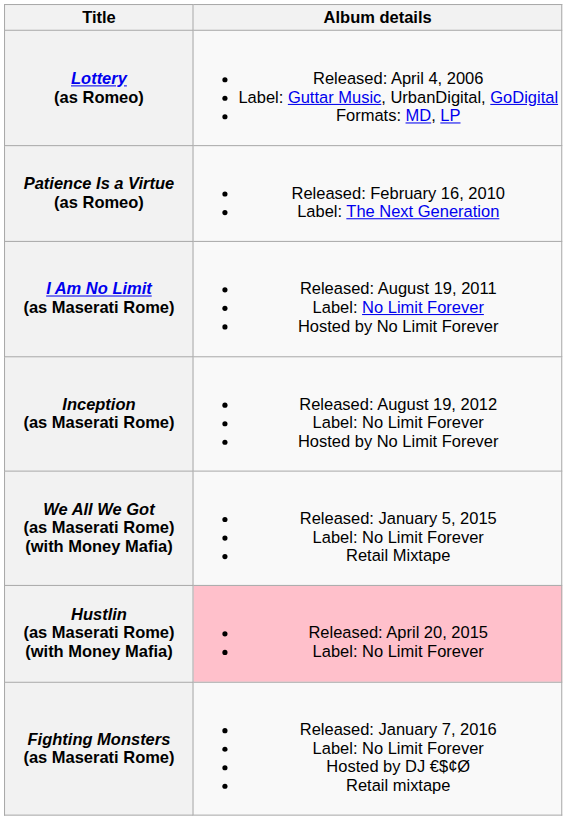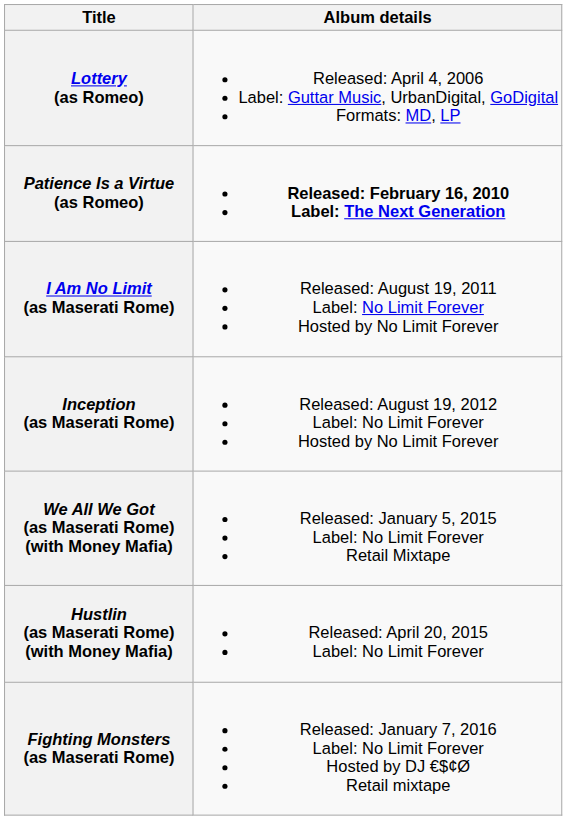(378, 203) normal -> (378, 203) bold
(378, 643) pink background -> (378, 643) no background
